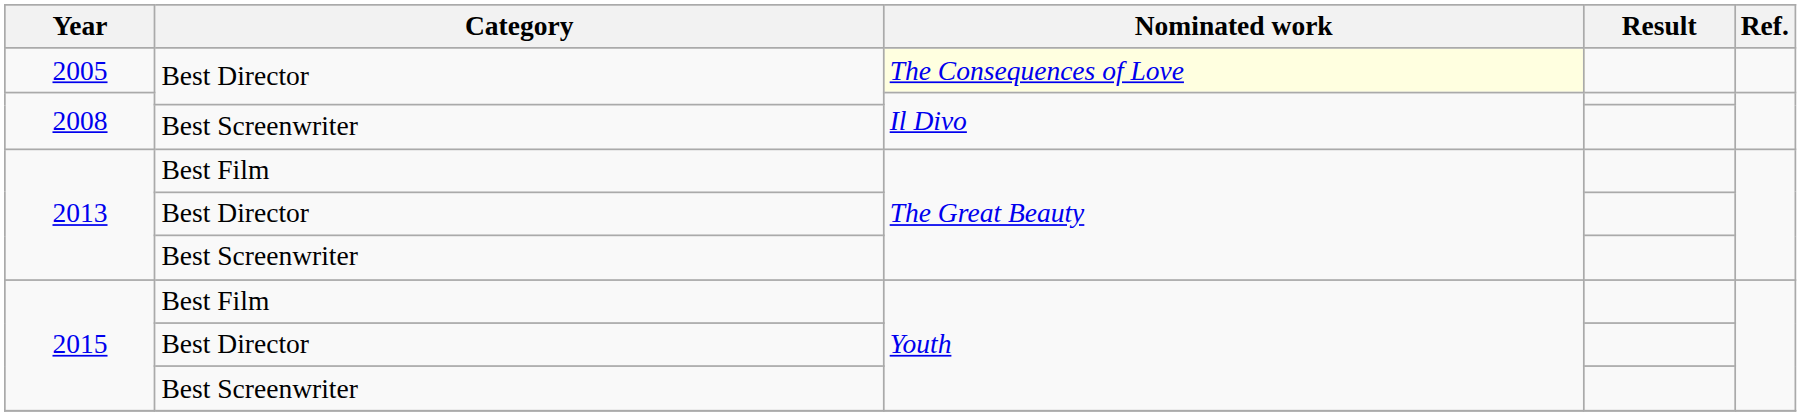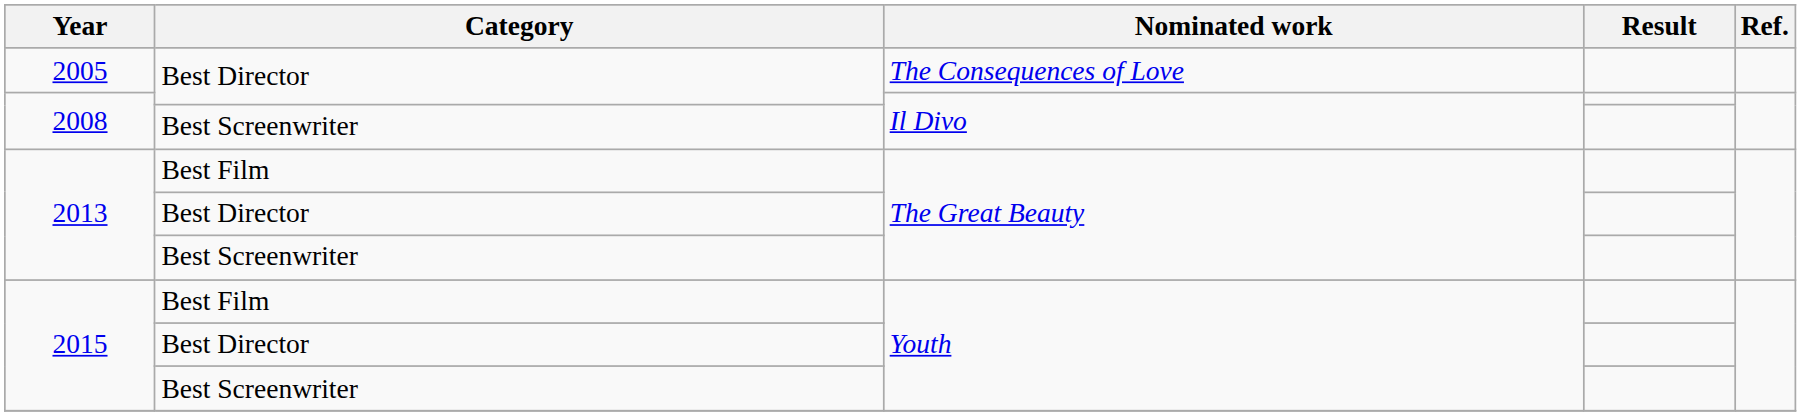(1037, 69) lightyellow background -> (1037, 69) no background
